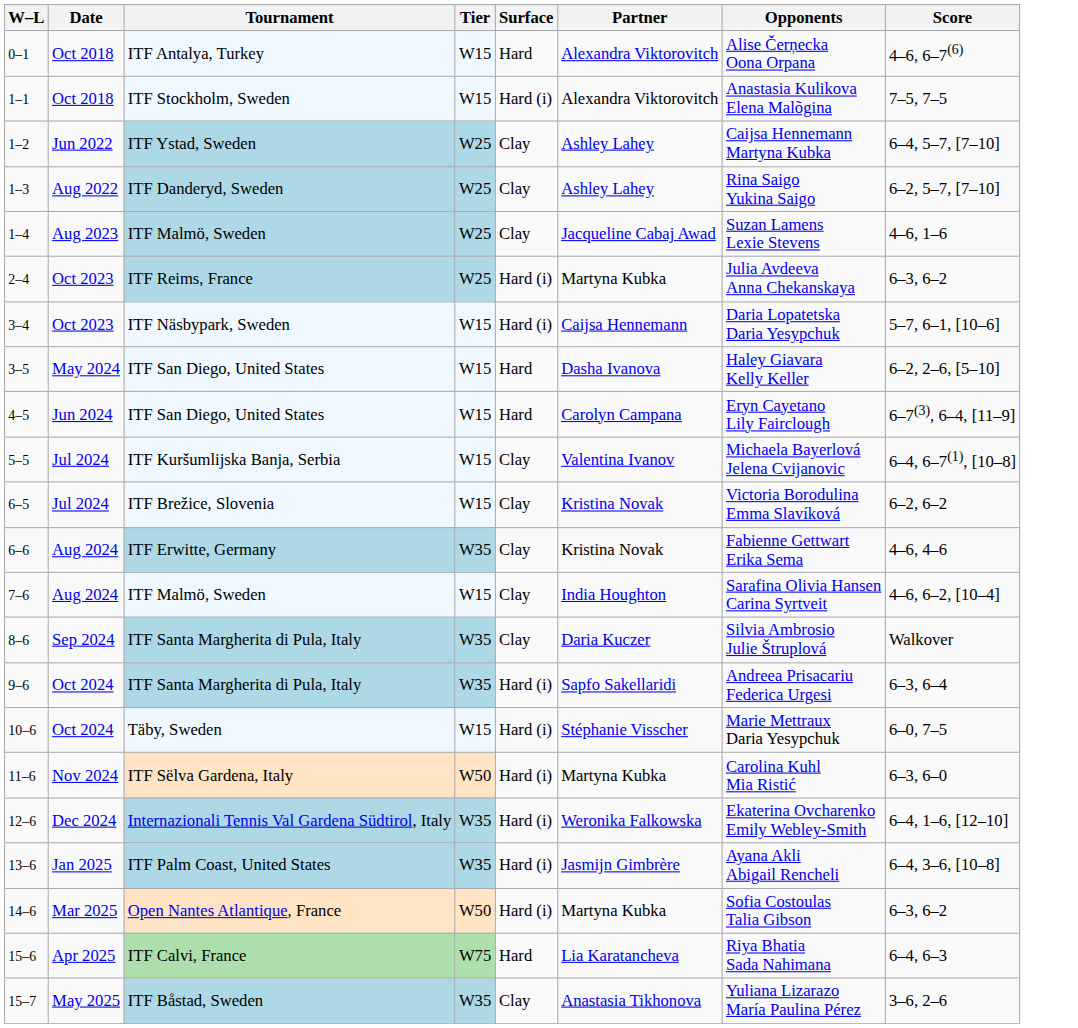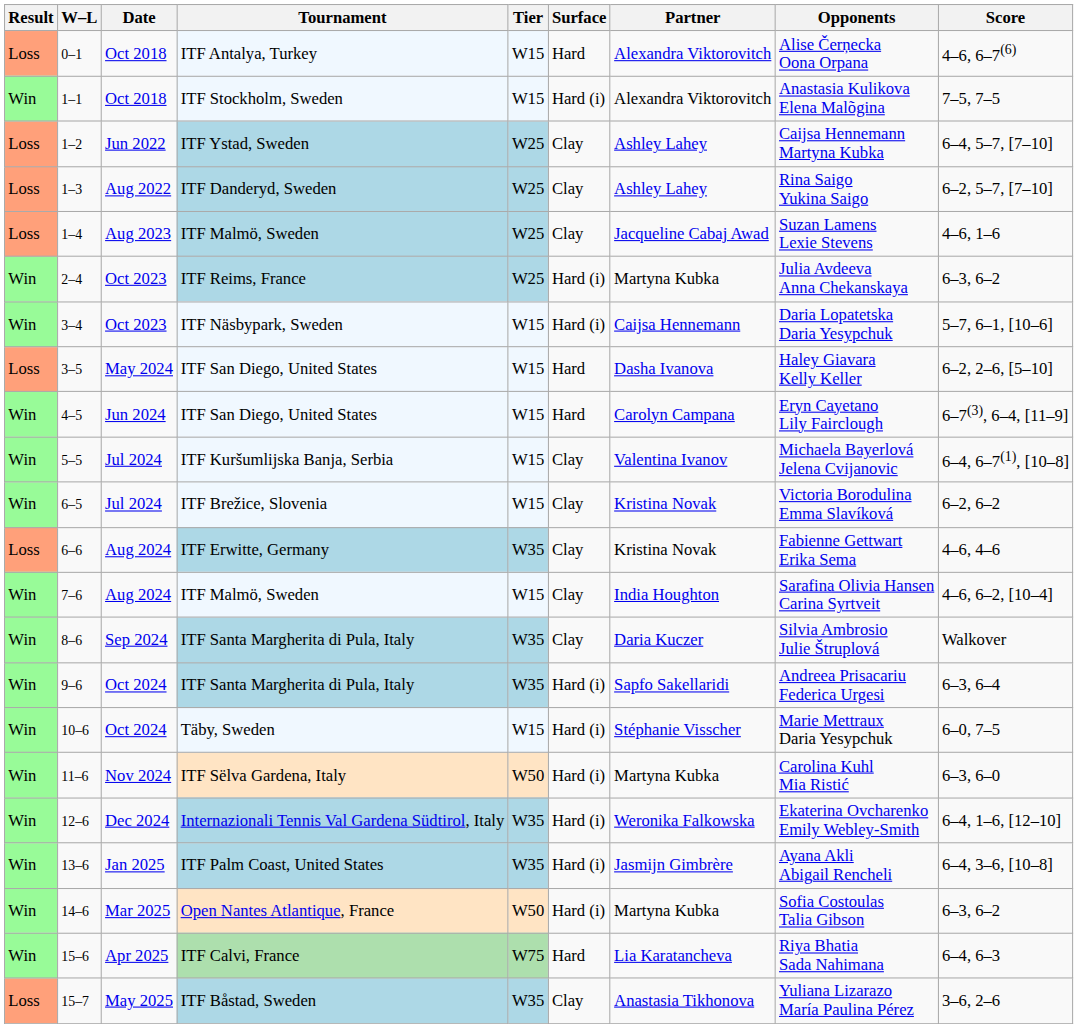+ column: (31, 17)
